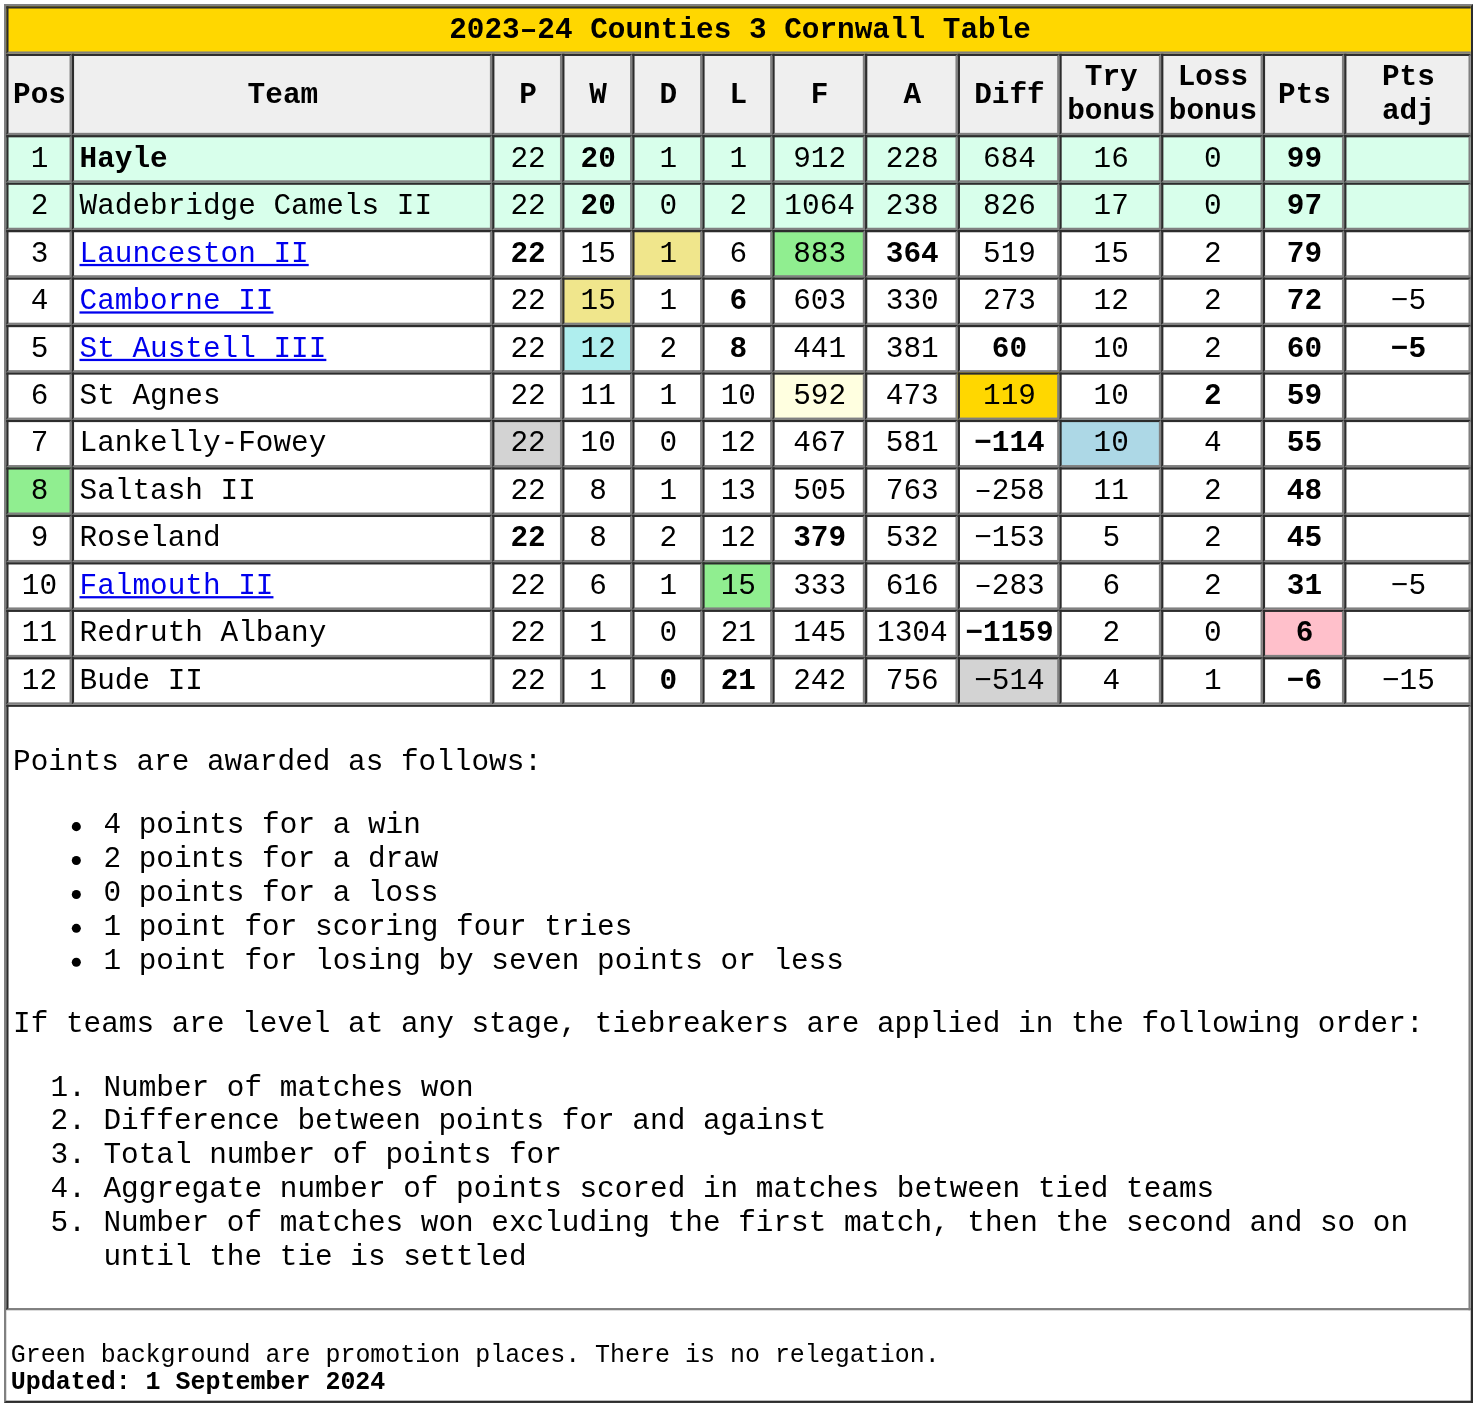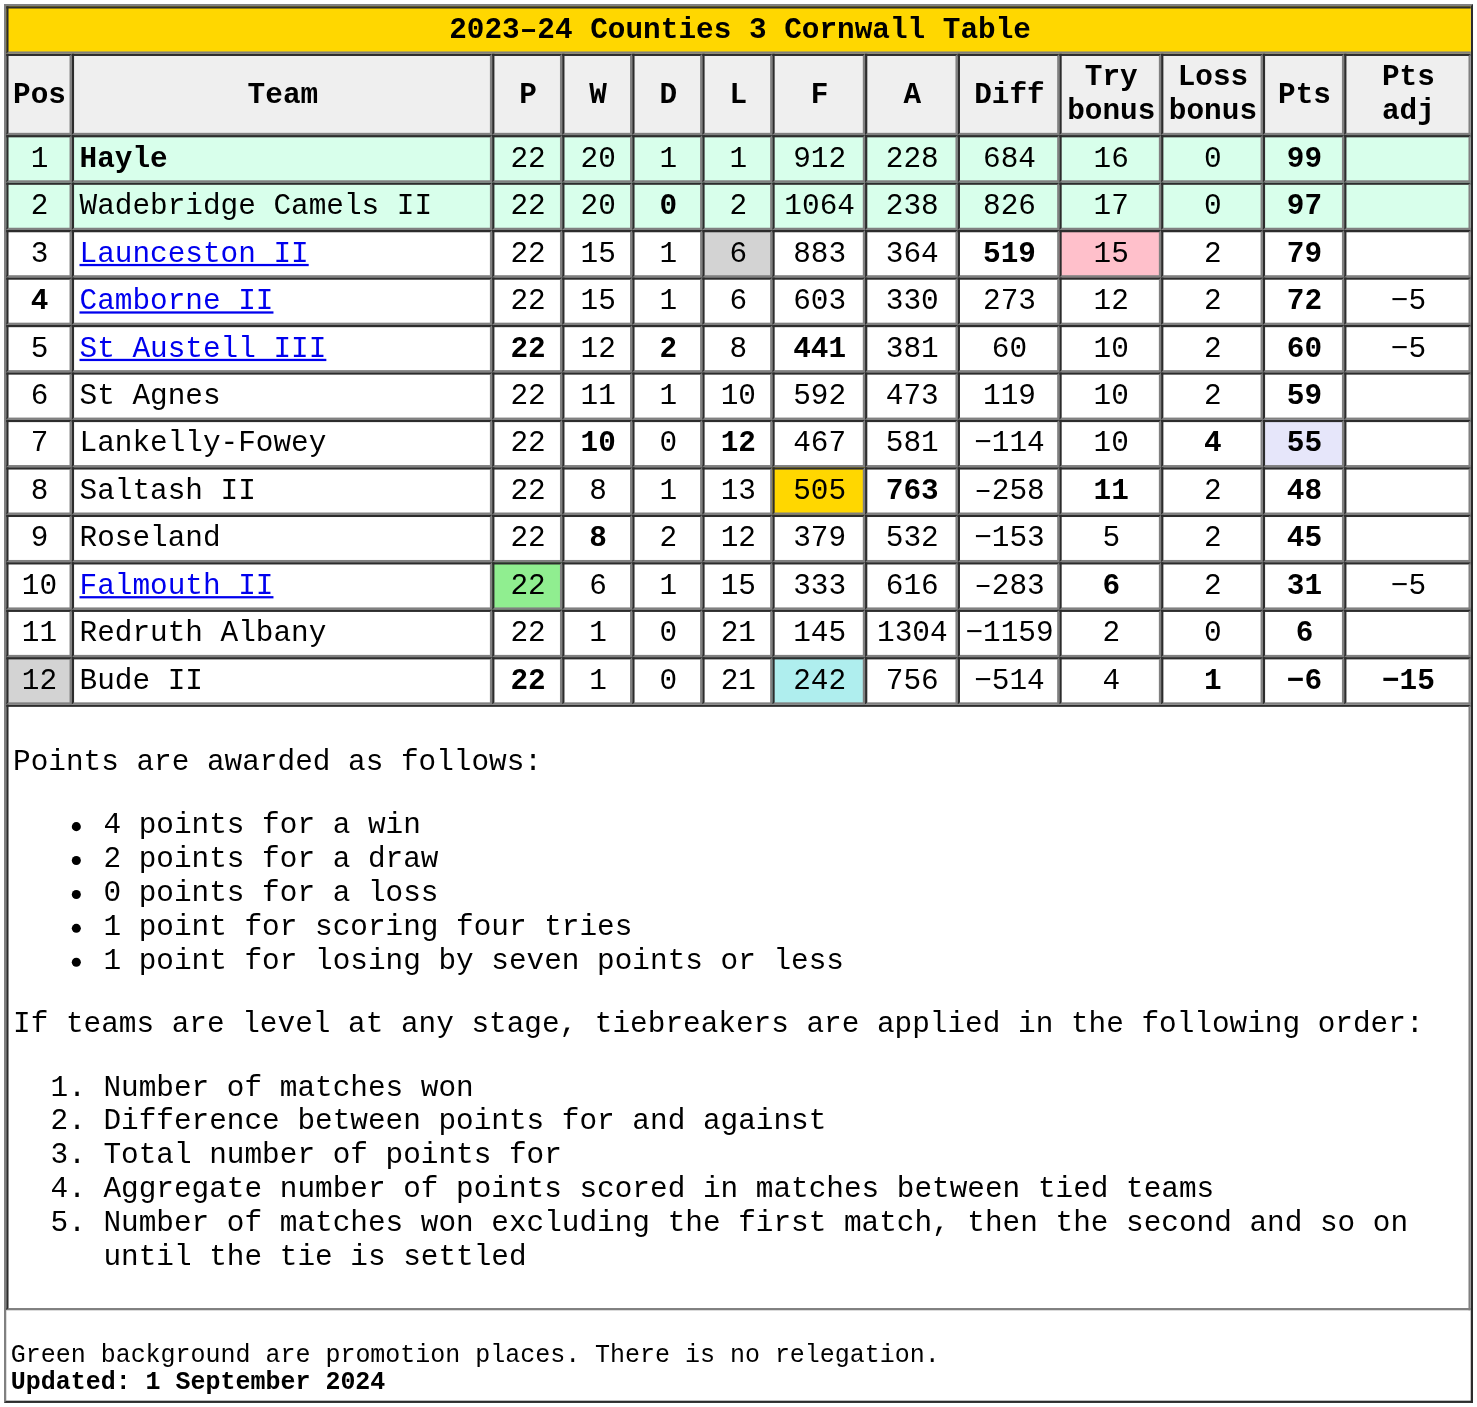(598, 159) bold -> (598, 159) normal
(598, 206) bold -> (598, 206) normal
(668, 206) normal -> (668, 206) bold
(528, 254) bold -> (528, 254) normal
(668, 254) khaki background -> (668, 254) no background
(738, 254) no background -> (738, 254) lightgrey background
(820, 254) lightgreen background -> (820, 254) no background
(912, 254) bold -> (912, 254) normal
(1009, 254) normal -> (1009, 254) bold
(1111, 254) no background -> (1111, 254) pink background
(39, 301) normal -> (39, 301) bold
(598, 301) khaki background -> (598, 301) no background
(738, 301) bold -> (738, 301) normal
(528, 349) normal -> (528, 349) bold
(598, 349) paleturquoise background -> (598, 349) no background
(668, 349) normal -> (668, 349) bold
(738, 349) bold -> (738, 349) normal
(820, 349) normal -> (820, 349) bold
(1010, 349) bold -> (1010, 349) normal
(1408, 349) bold -> (1408, 349) normal
(820, 396) lightyellow background -> (820, 396) no background
(1009, 396) gold background -> (1009, 396) no background
(1213, 396) bold -> (1213, 396) normal
(528, 444) lightgrey background -> (528, 444) no background
(598, 444) normal -> (598, 444) bold
(738, 444) normal -> (738, 444) bold
(1009, 444) bold -> (1009, 444) normal
(1111, 444) lightblue background -> (1111, 444) no background
(1213, 444) normal -> (1213, 444) bold
(1304, 444) no background -> (1304, 444) lavender background
(39, 491) lightgreen background -> (39, 491) no background
(820, 491) no background -> (820, 491) gold background
(912, 491) normal -> (912, 491) bold
(1111, 491) normal -> (1111, 491) bold
(528, 538) bold -> (528, 538) normal
(598, 538) normal -> (598, 538) bold
(820, 538) bold -> (820, 538) normal
(528, 586) no background -> (528, 586) lightgreen background
(738, 586) lightgreen background -> (738, 586) no background
(1111, 586) normal -> (1111, 586) bold
(1010, 633) bold -> (1010, 633) normal
(1304, 633) pink background -> (1304, 633) no background
(39, 681) no background -> (39, 681) lightgrey background
(528, 681) normal -> (528, 681) bold
(668, 681) bold -> (668, 681) normal
(738, 681) bold -> (738, 681) normal
(820, 681) no background -> (820, 681) paleturquoise background
(1009, 681) lightgrey background -> (1009, 681) no background
(1213, 681) normal -> (1213, 681) bold
(1408, 681) normal -> (1408, 681) bold
